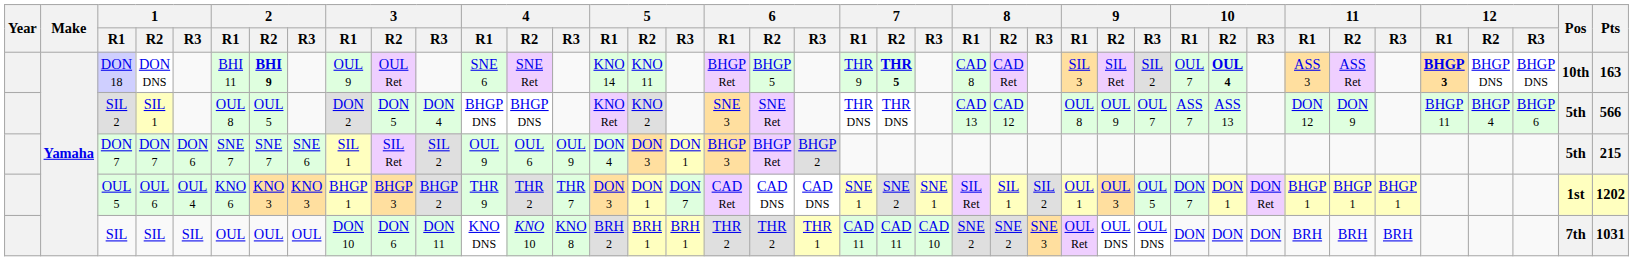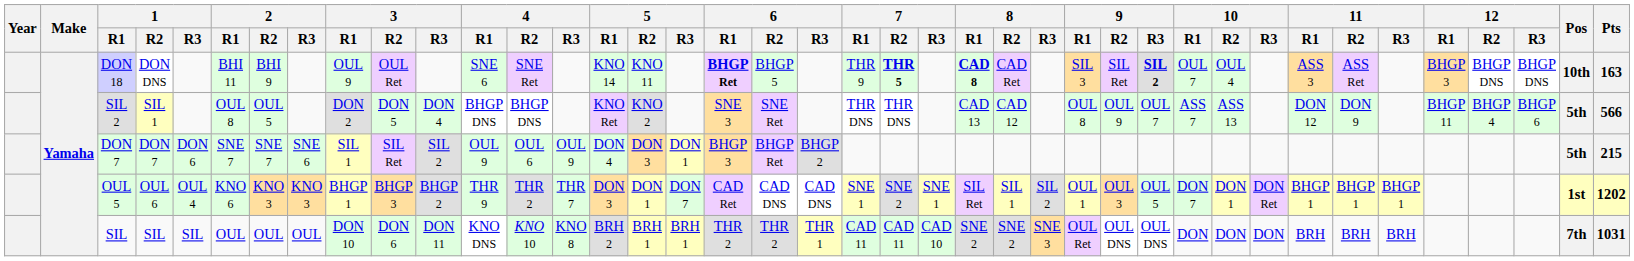(269, 72) bold -> (269, 71) normal
(727, 71) normal -> (728, 72) bold
(971, 71) normal -> (974, 72) bold
(1152, 71) normal -> (1155, 72) bold
(1228, 72) bold -> (1231, 71) normal
(1444, 72) bold -> (1446, 71) normal
